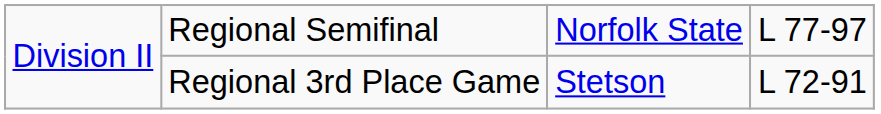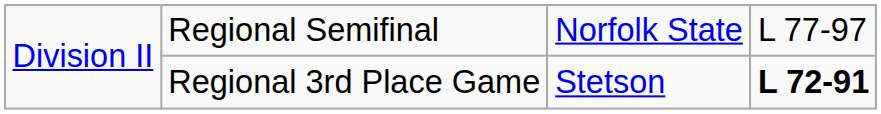(812, 81) normal -> (814, 81) bold
